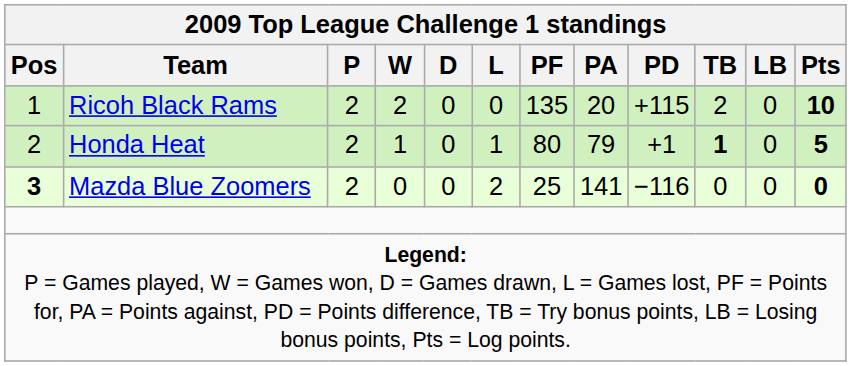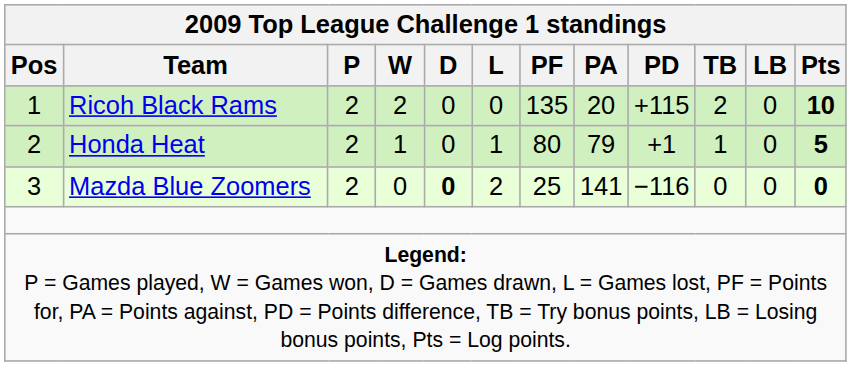(720, 145) bold -> (720, 145) normal
(34, 186) bold -> (34, 186) normal
(448, 186) normal -> (448, 186) bold
